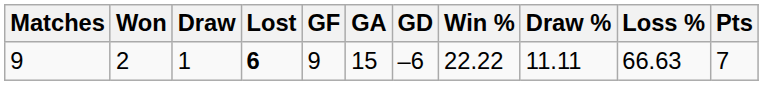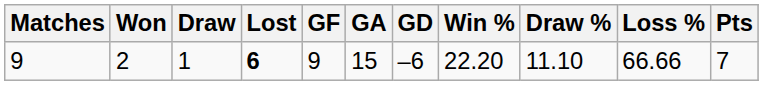(474, 60) 22.22 -> (474, 60) 22.20
(554, 60) 11.11 -> (555, 60) 11.10
(652, 60) 66.63 -> (652, 60) 66.66
